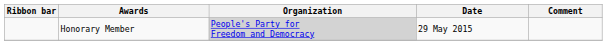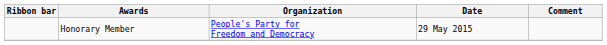(263, 29) lightgrey background -> (263, 29) no background
